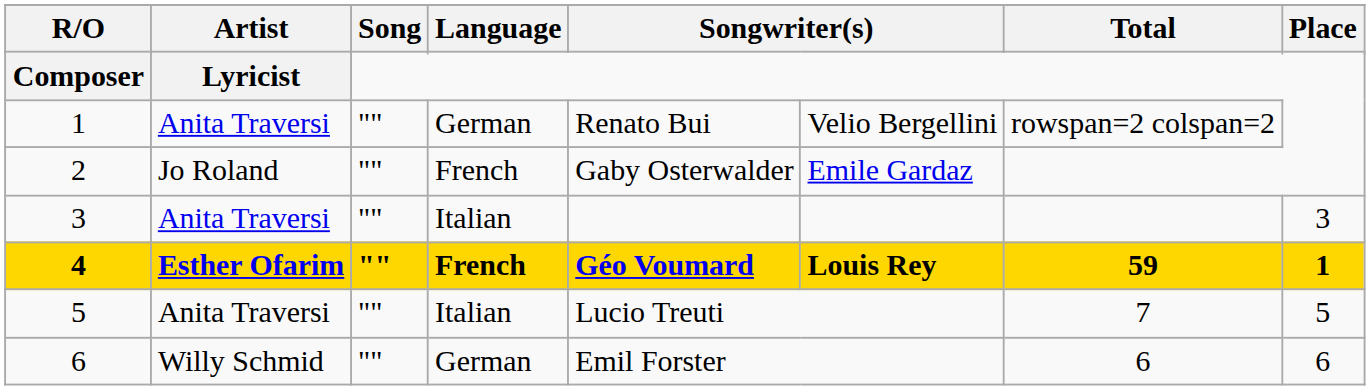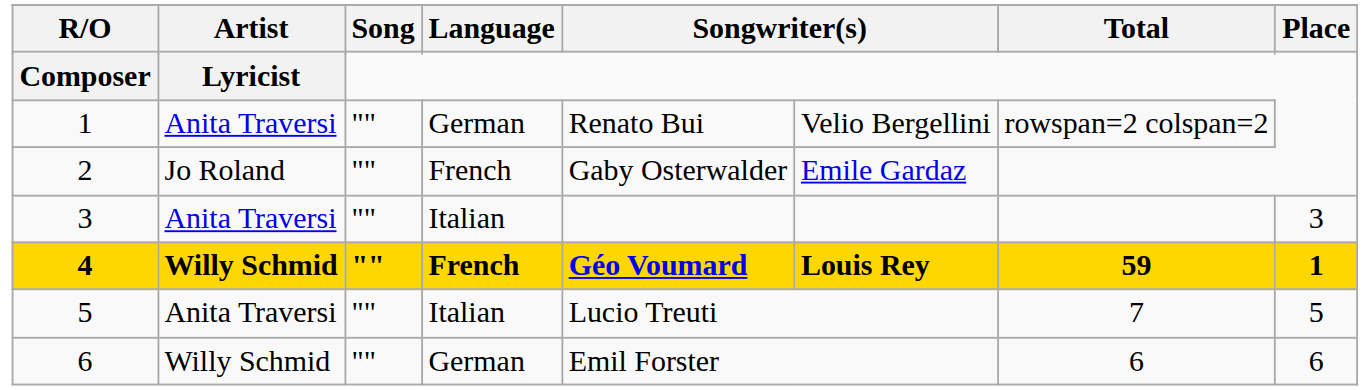(251, 265) Esther Ofarim -> (251, 265) Willy Schmid
